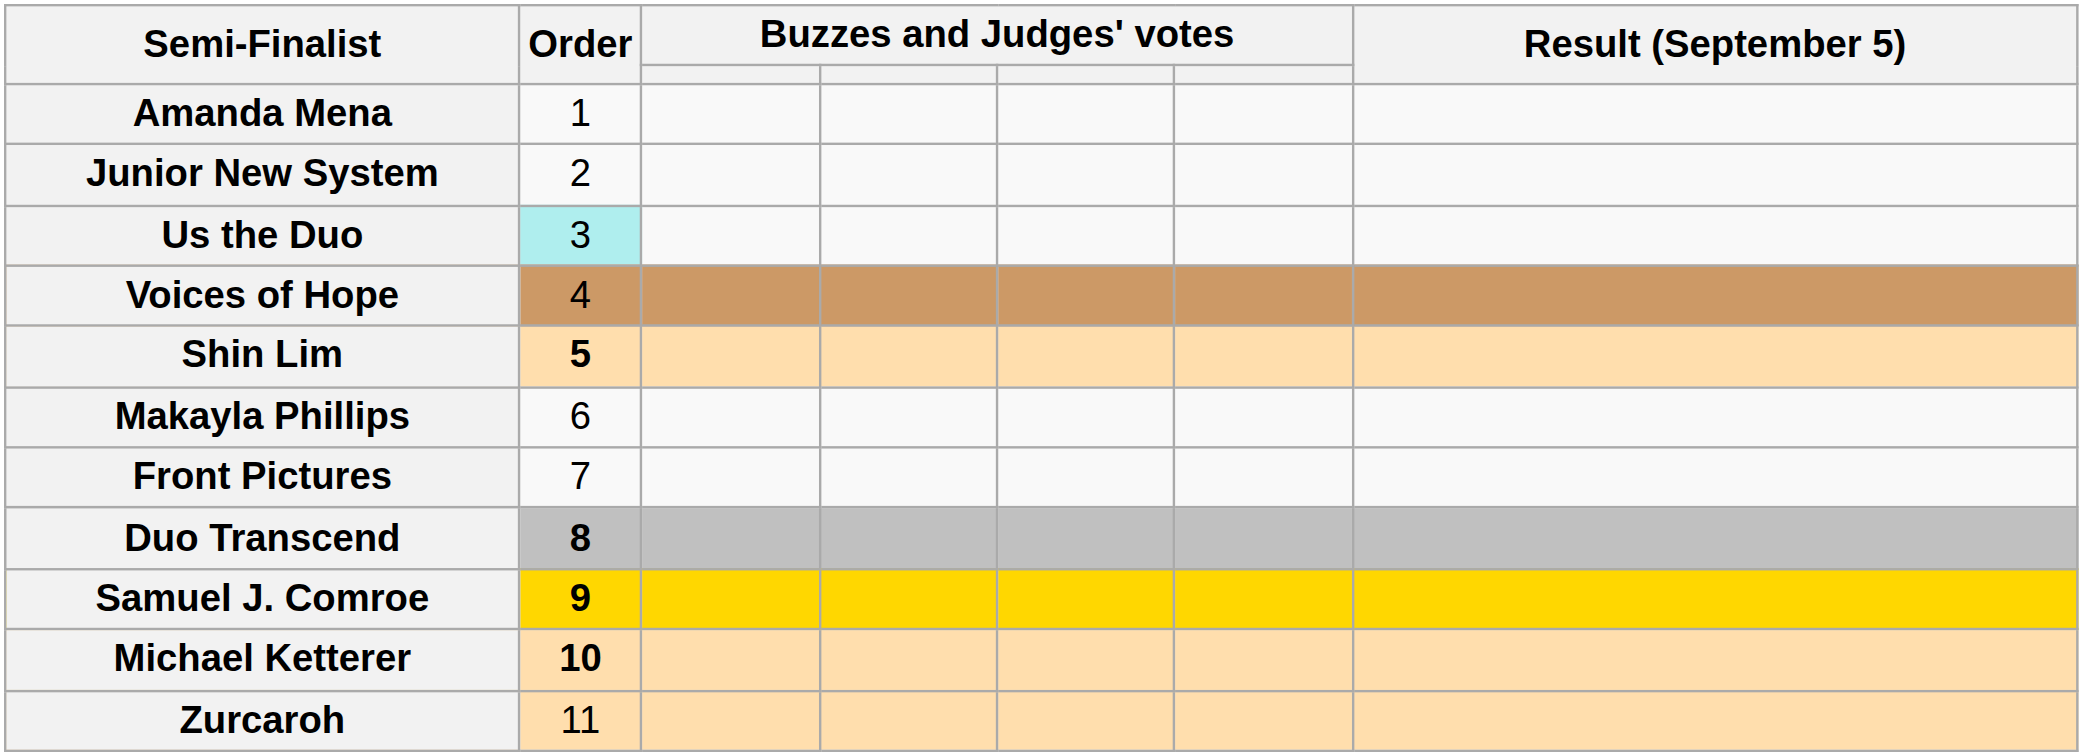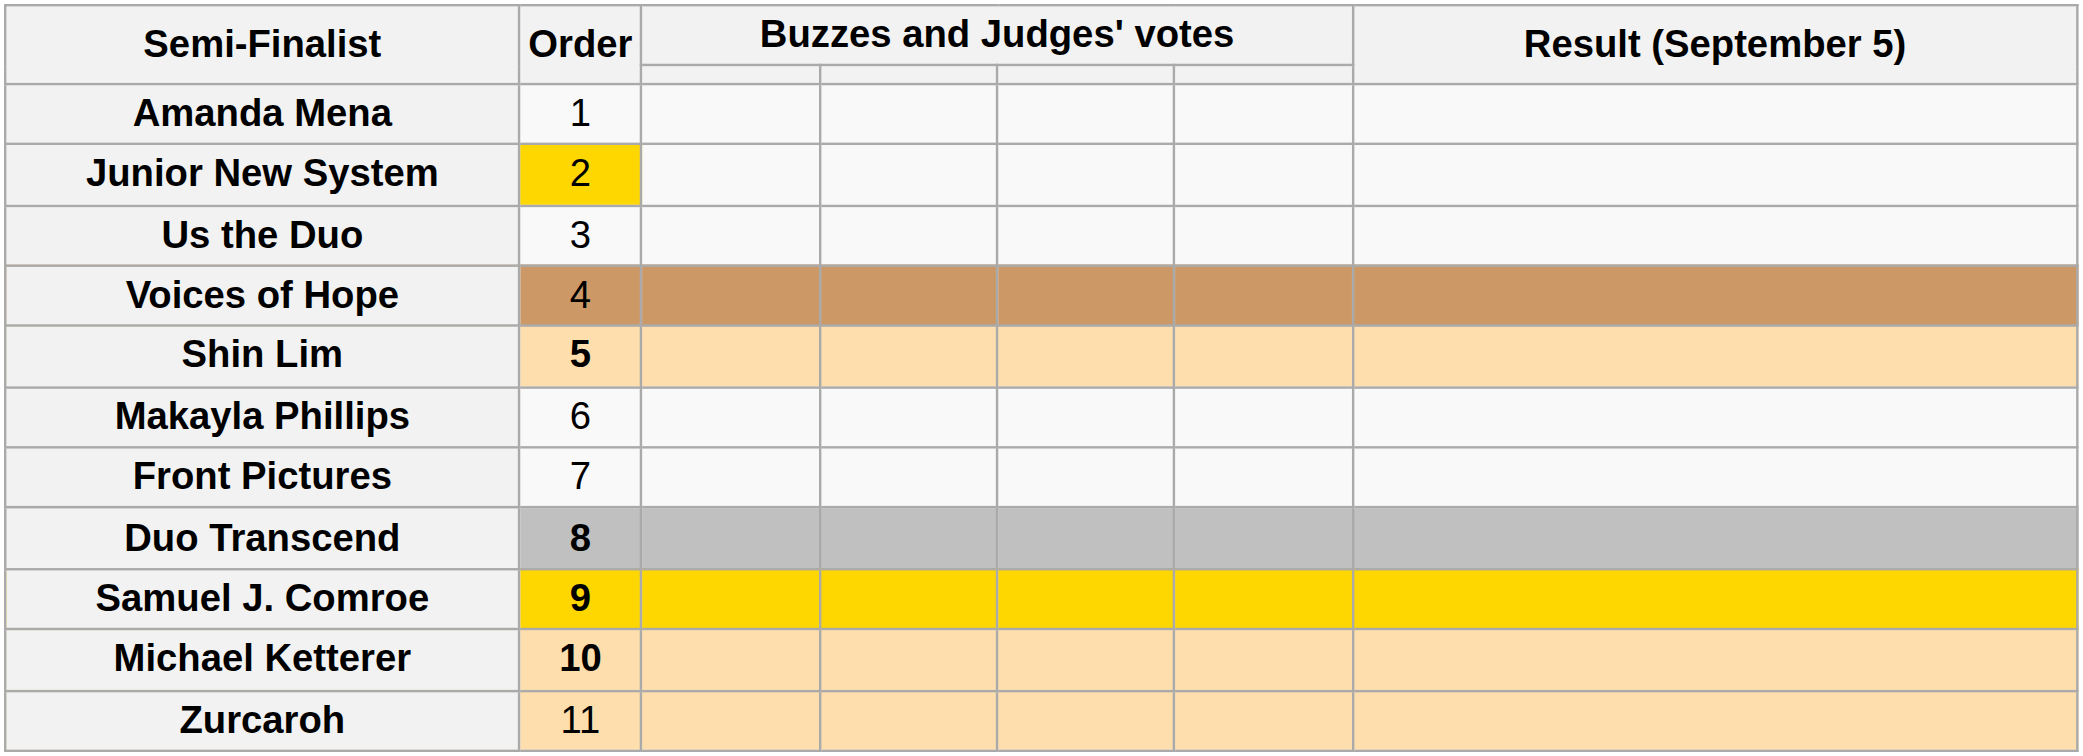(580, 173) no background -> (580, 173) gold background
(580, 234) paleturquoise background -> (580, 234) no background
